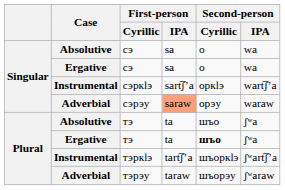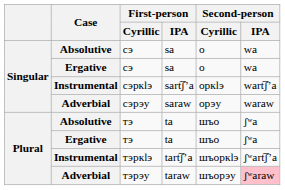(178, 103) lightsalmon background -> (178, 103) no background
(210, 139) bold -> (209, 139) normal
(259, 175) no background -> (259, 175) pink background
